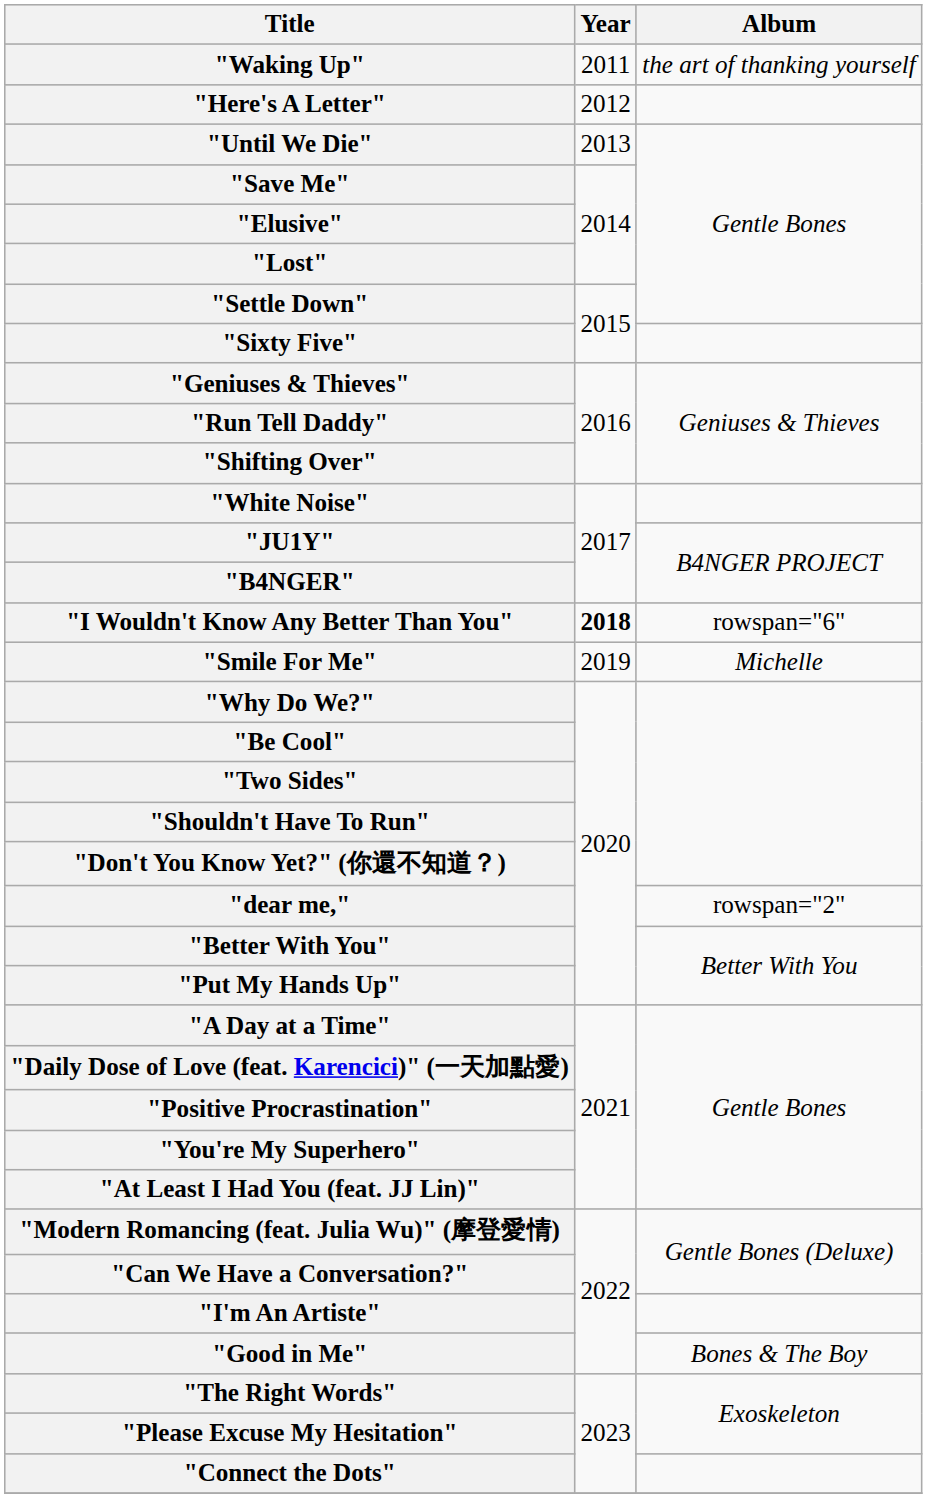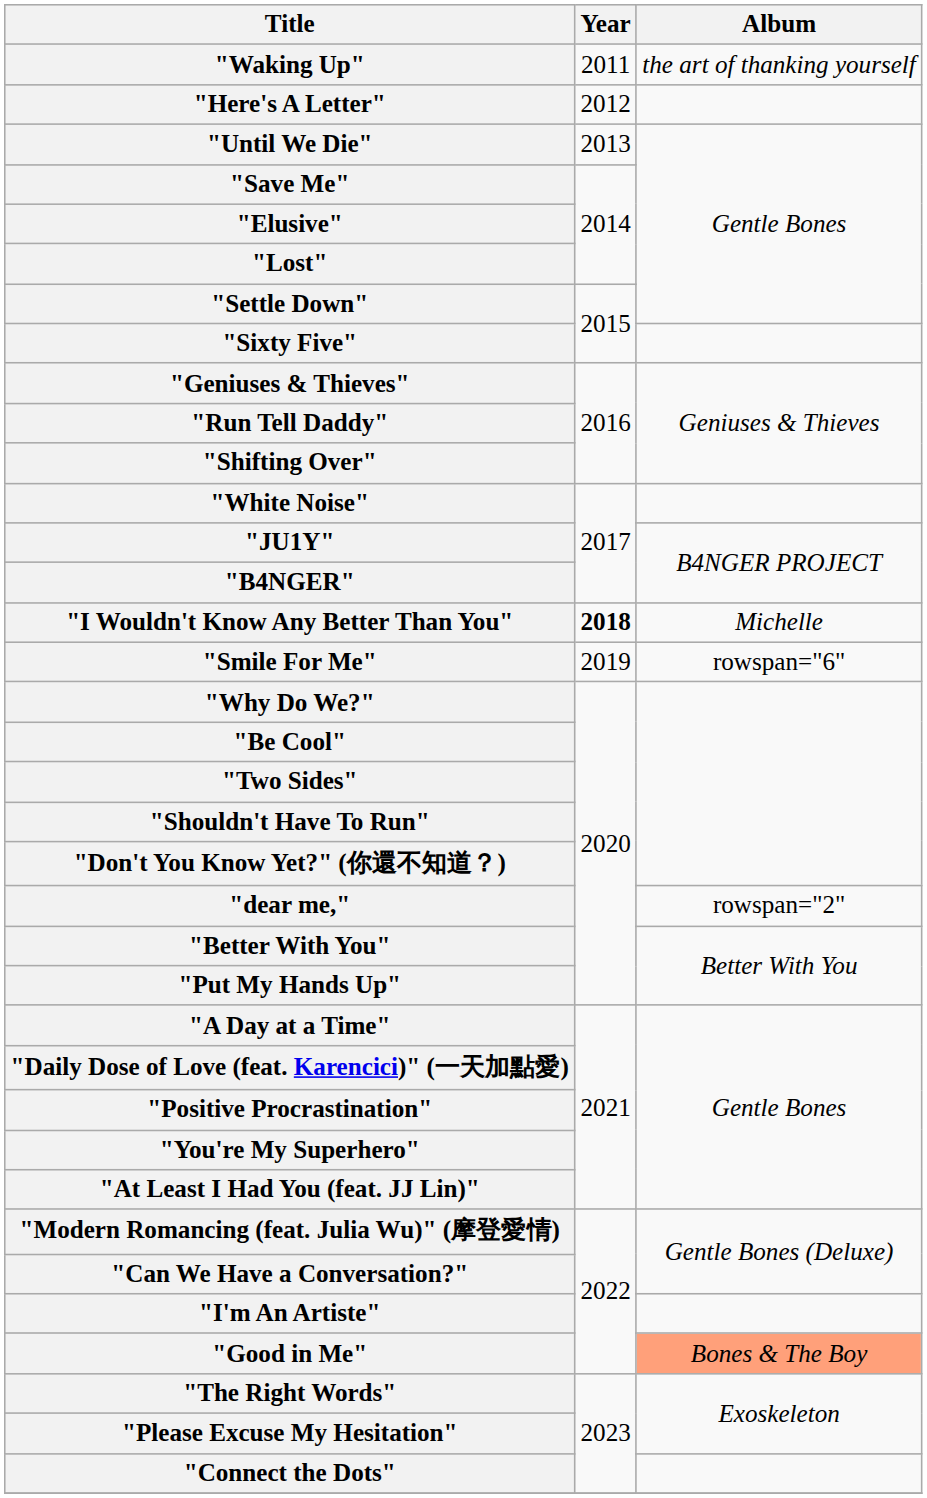(779, 622) rowspan="6" -> (779, 622) Michelle
(779, 661) Michelle -> (779, 661) rowspan="6"
(779, 1353) no background -> (779, 1353) lightsalmon background
